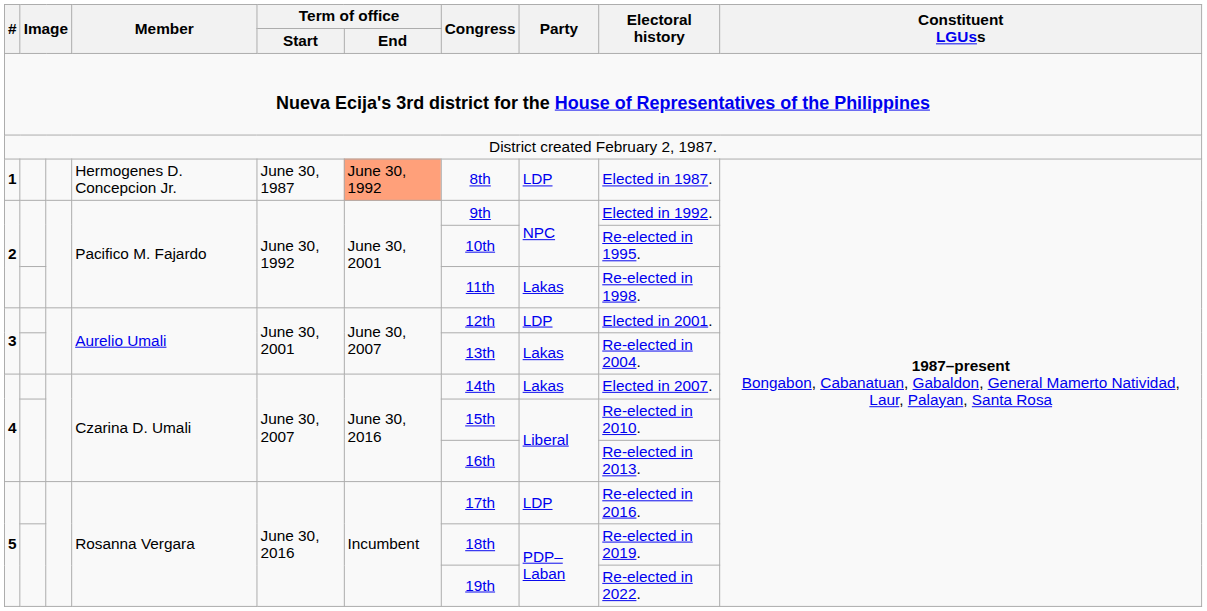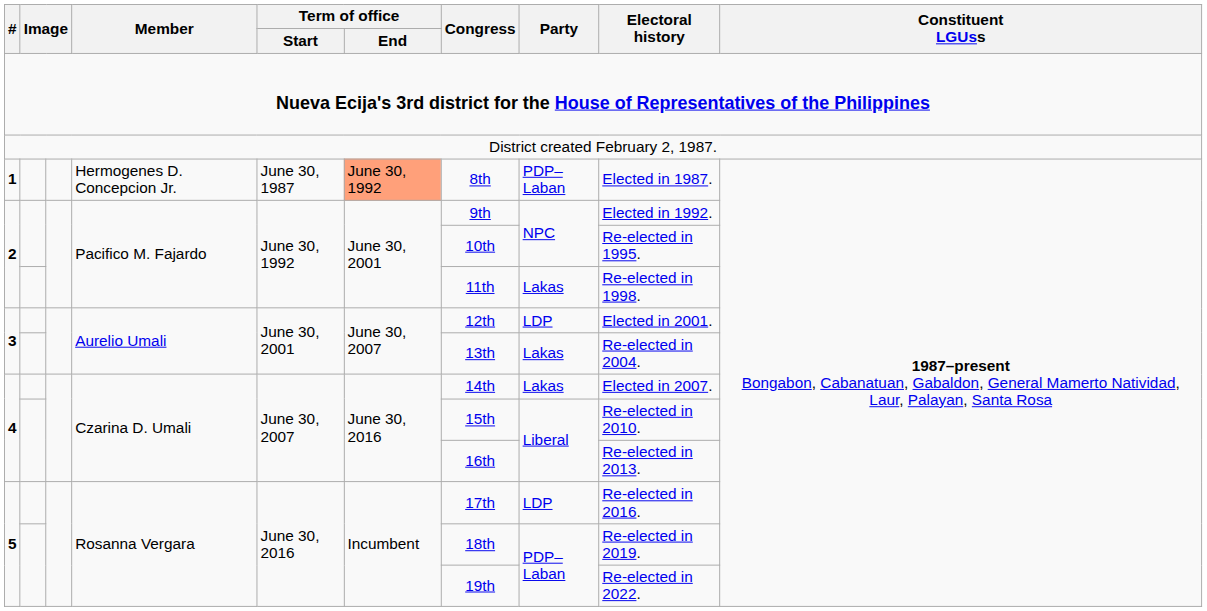(538, 179) LDP -> (544, 179) PDP–Laban
